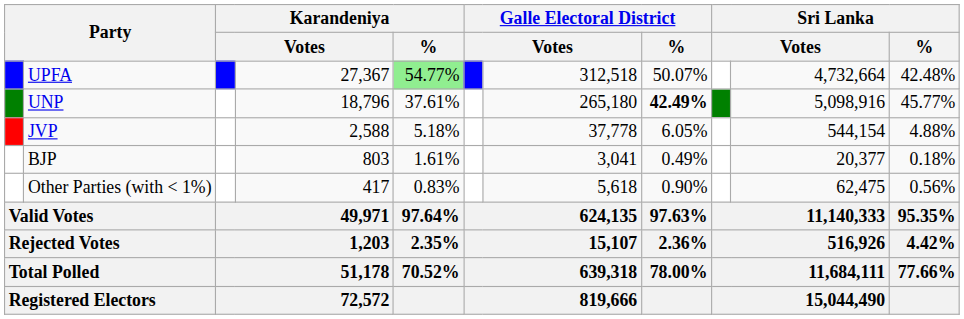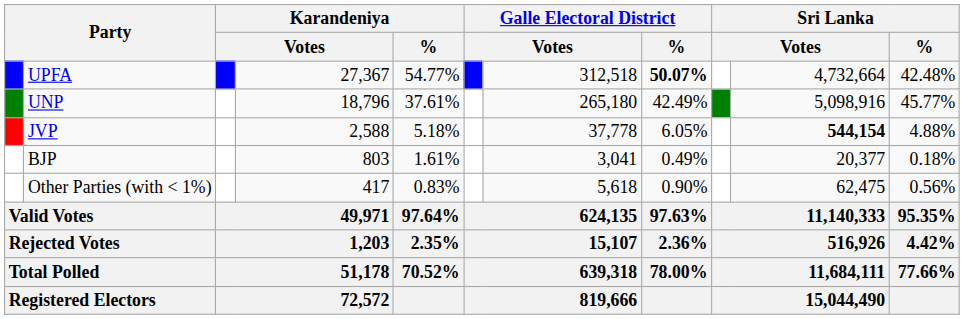(432, 74) lightgreen background -> (432, 74) no background
(680, 74) normal -> (679, 74) bold
(679, 103) bold -> (680, 103) normal
(856, 131) normal -> (856, 131) bold
